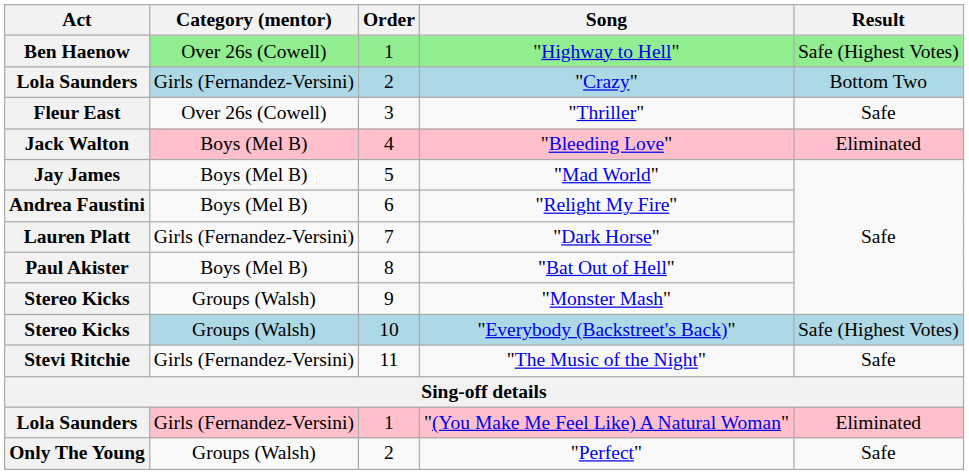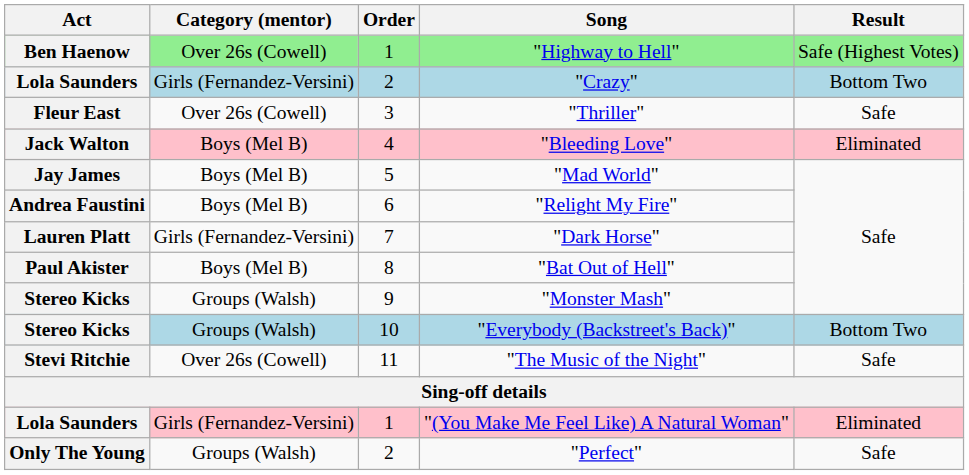(878, 329) Safe (Highest Votes) -> (878, 329) Bottom Two
(254, 360) Girls (Fernandez-Versini) -> (254, 360) Over 26s (Cowell)
